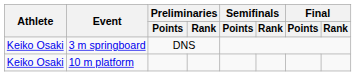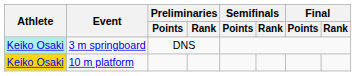(35, 46) no background -> (35, 46) paleturquoise background
(35, 63) no background -> (35, 63) gold background
